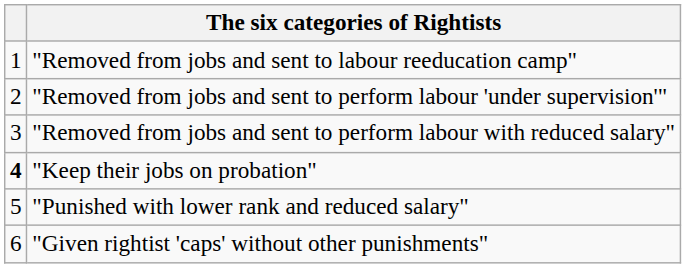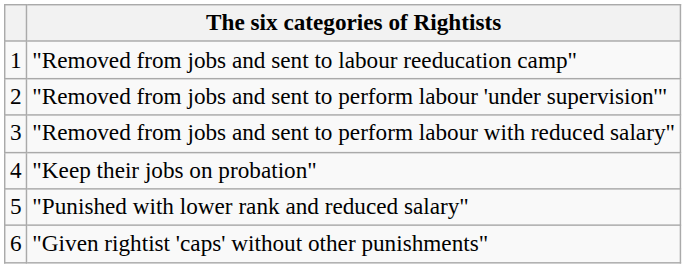(16, 170) bold -> (16, 170) normal
